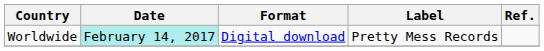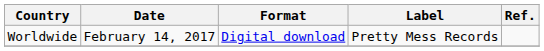(149, 36) paleturquoise background -> (149, 36) no background
